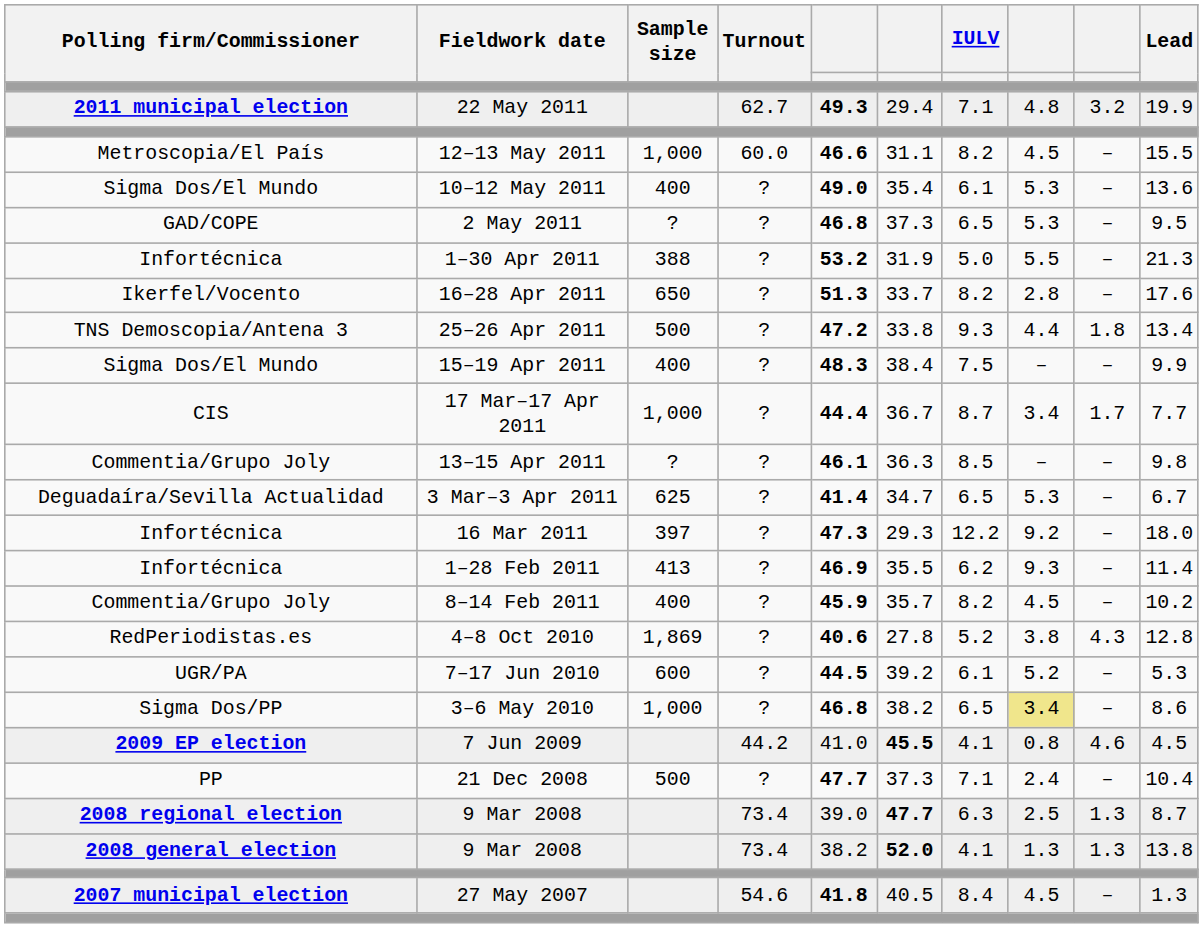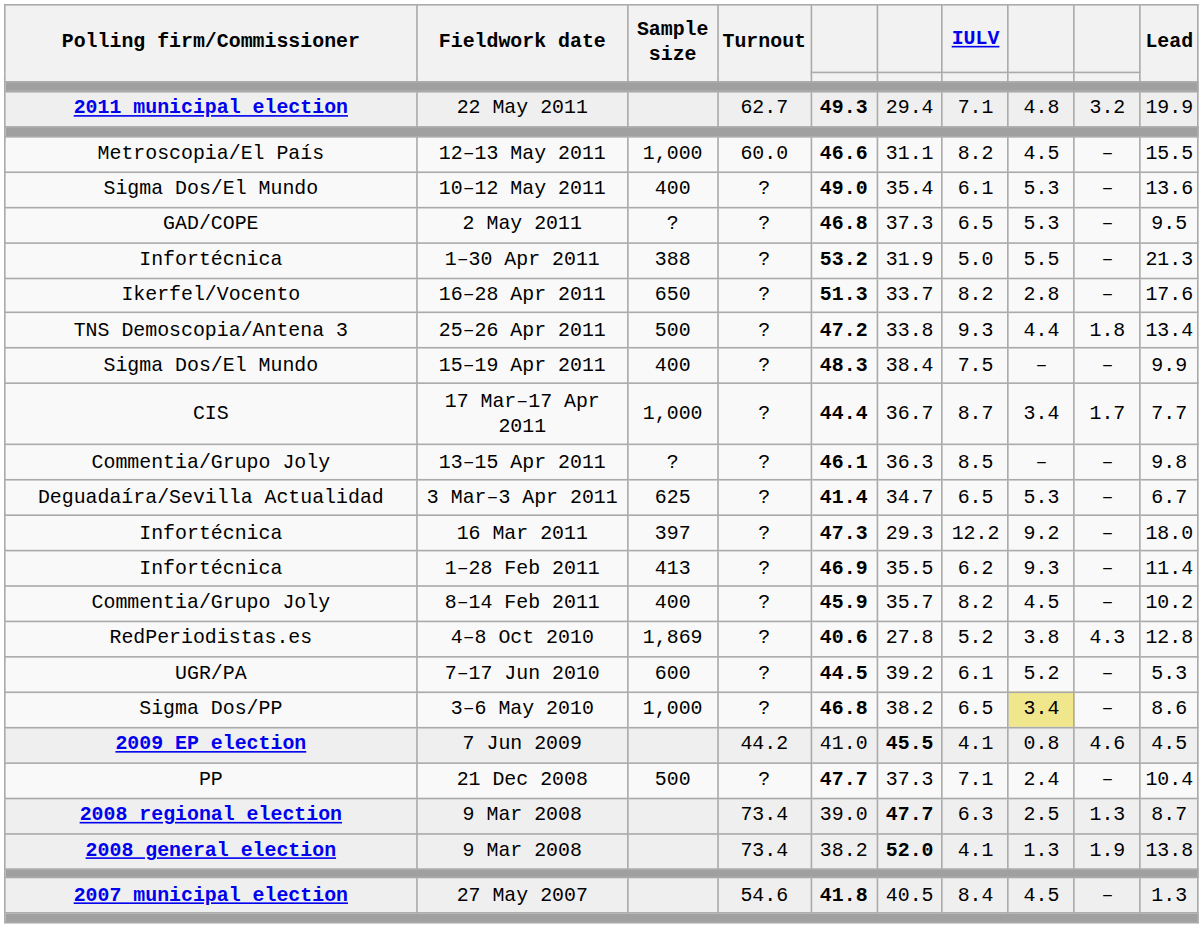(1107, 851) 1.3 -> (1107, 851) 1.9
